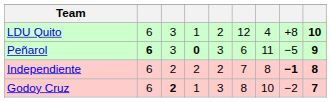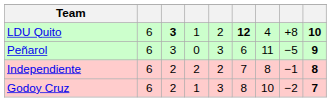(173, 32) normal -> (173, 32) bold
(244, 32) normal -> (244, 32) bold
(149, 50) bold -> (149, 50) normal
(197, 50) bold -> (197, 50) normal
(291, 69) bold -> (291, 69) normal
(173, 87) bold -> (173, 87) normal
